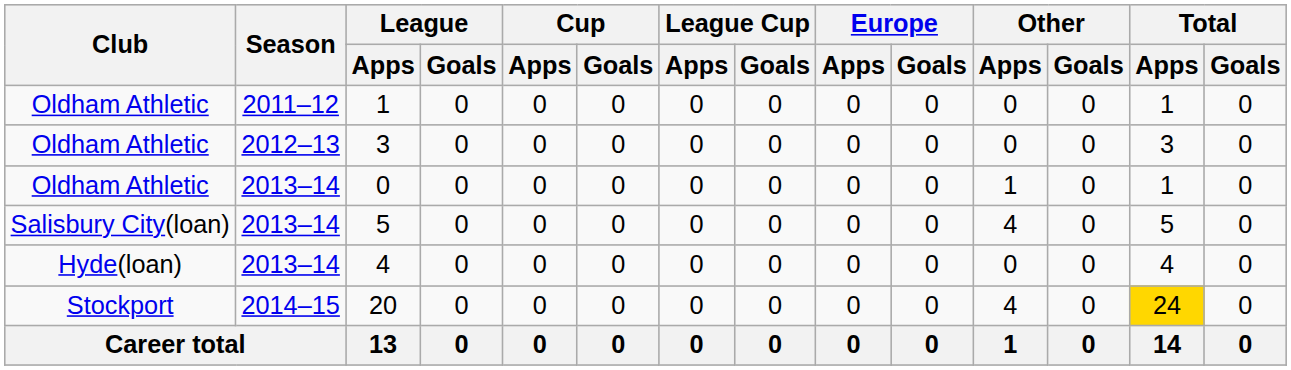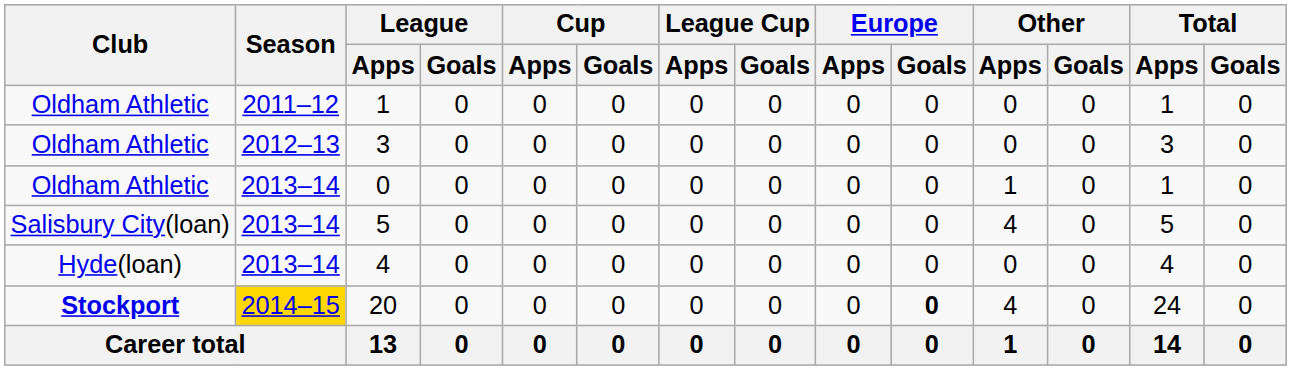(120, 305) normal -> (120, 305) bold
(291, 305) no background -> (291, 305) gold background
(932, 305) normal -> (932, 305) bold
(1167, 305) gold background -> (1167, 305) no background
